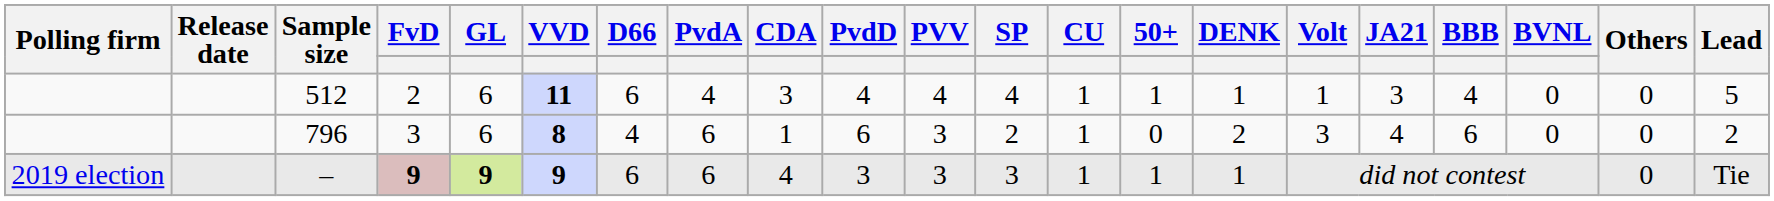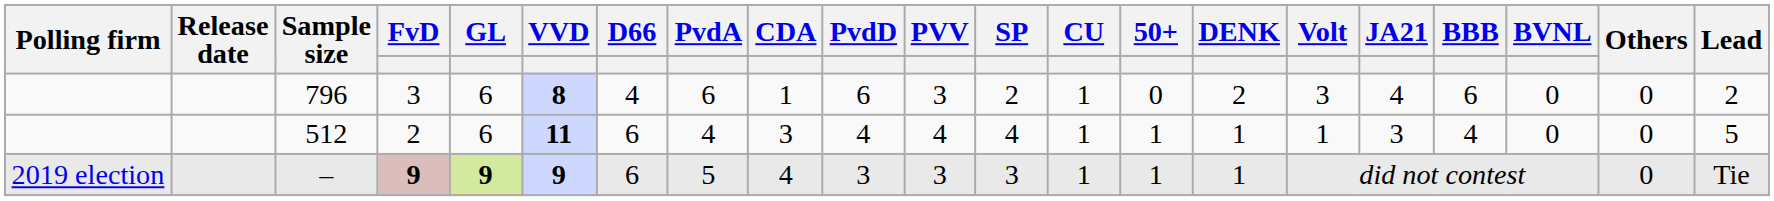rows swapped: (326, 134) <-> (326, 94)
(708, 175) 6 -> (708, 175) 5
